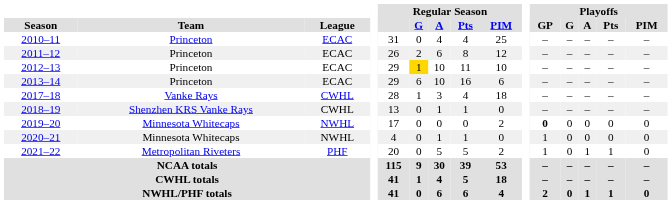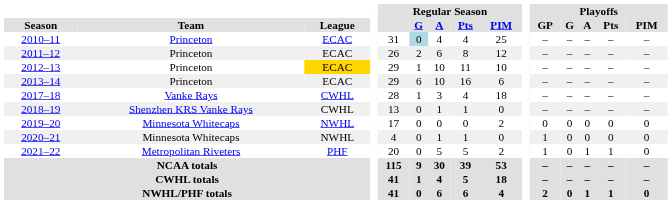(419, 39) no background -> (419, 39) lightblue background
(337, 67) no background -> (337, 67) gold background
(419, 67) gold background -> (419, 67) no background
(545, 123) bold -> (545, 123) normal
